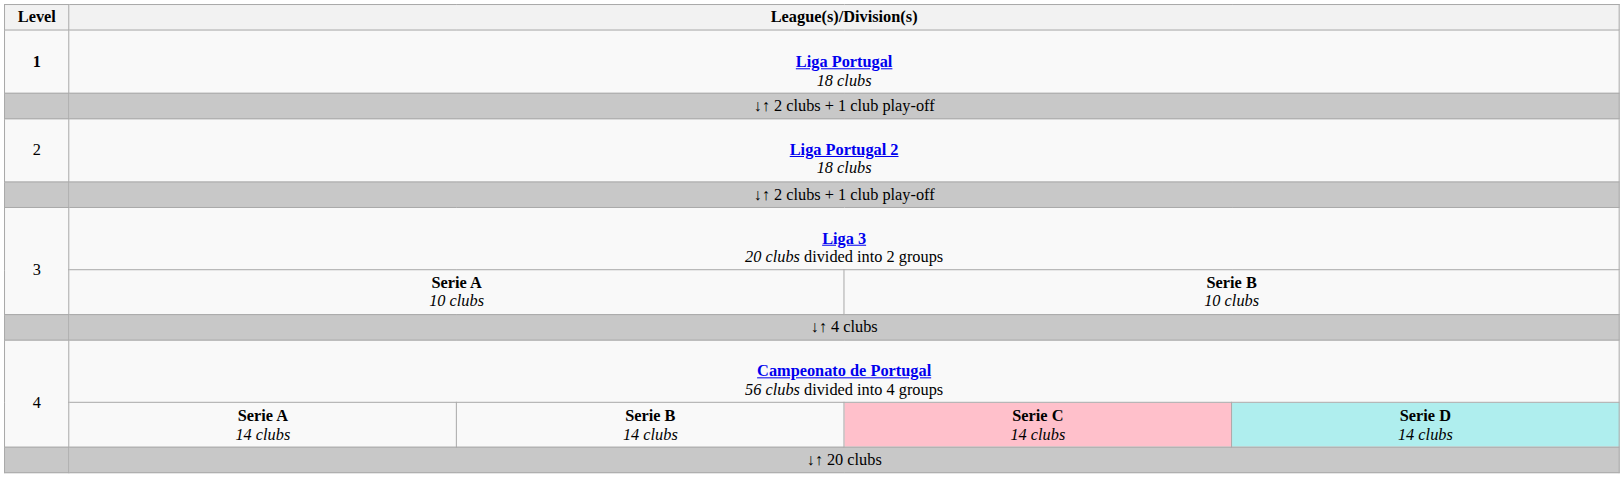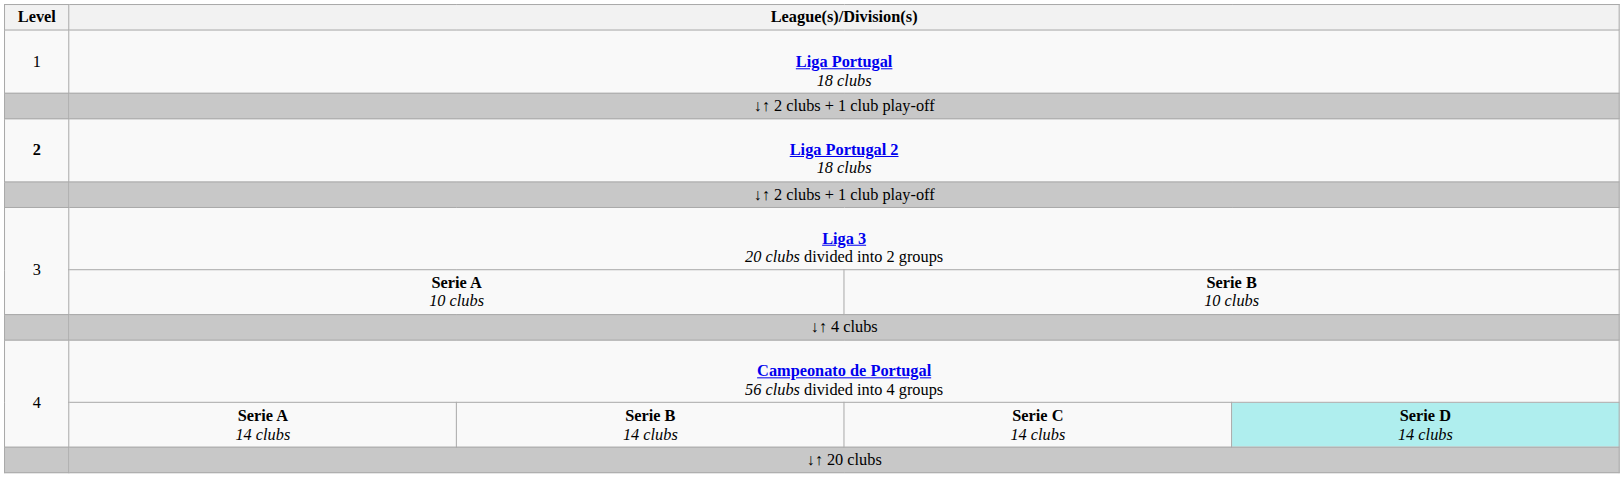(37, 61) bold -> (37, 61) normal
(37, 150) normal -> (37, 150) bold
(1038, 424) pink background -> (1038, 424) no background
